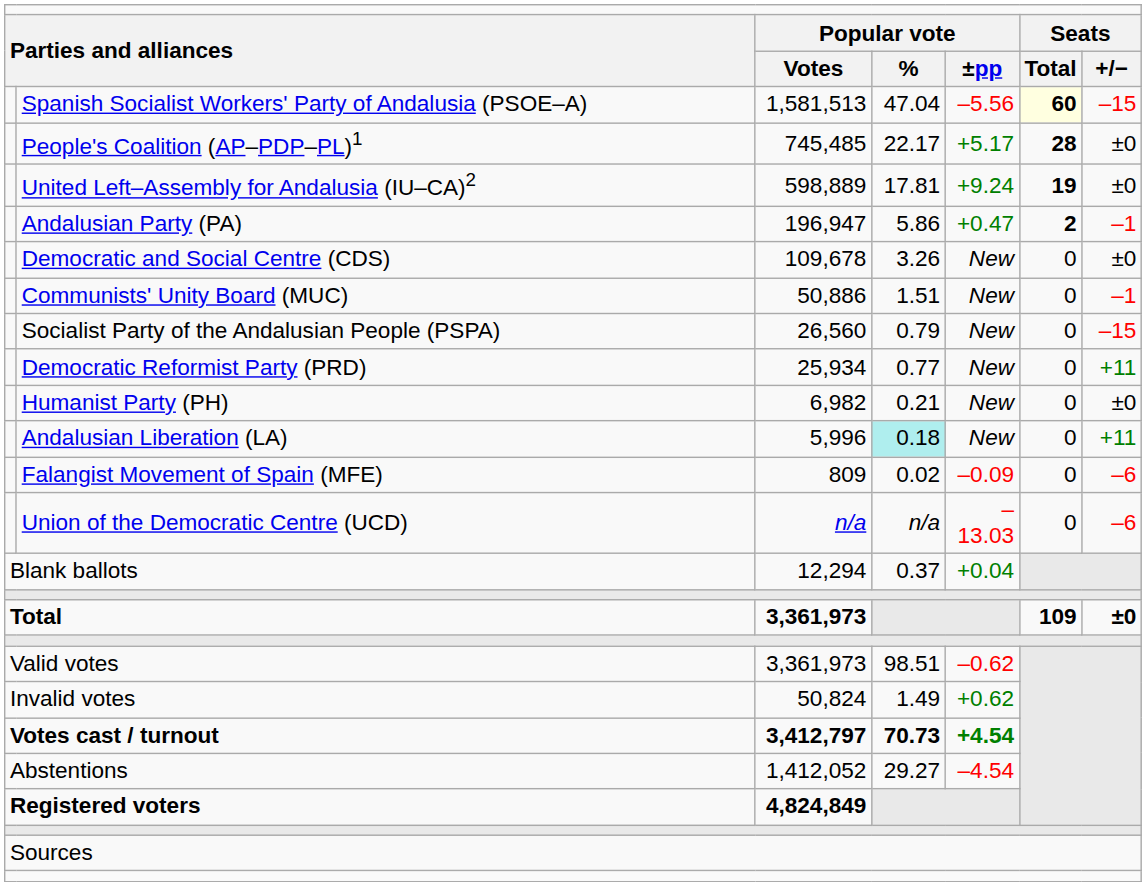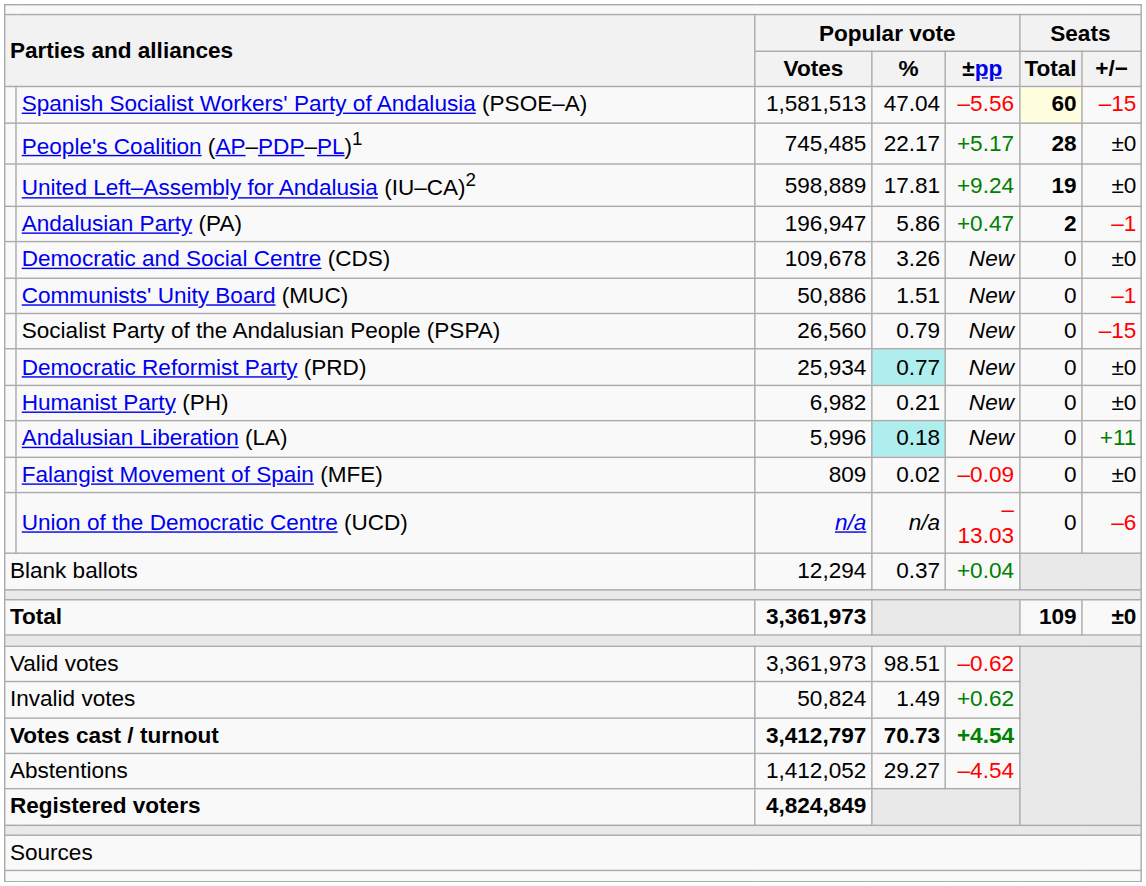(918, 367) no background -> (918, 367) paleturquoise background
(1118, 367) +11 -> (1124, 367) ±0
(1124, 474) –6 -> (1124, 474) ±0
